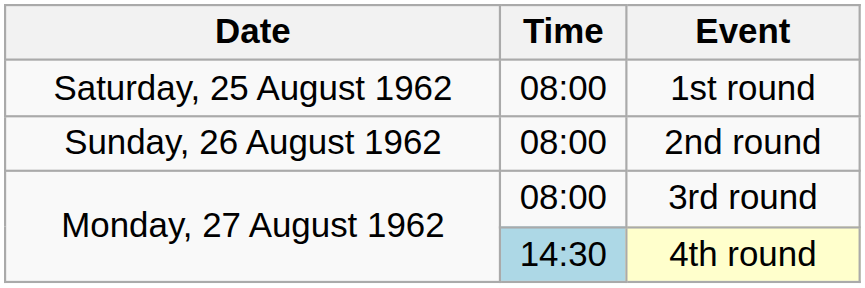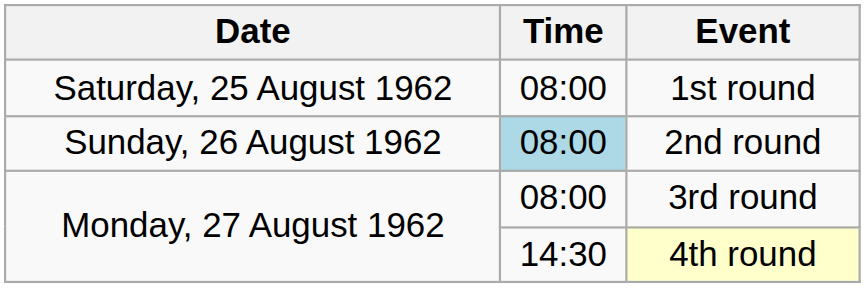(563, 142) no background -> (563, 142) lightblue background
(563, 253) lightblue background -> (563, 253) no background
